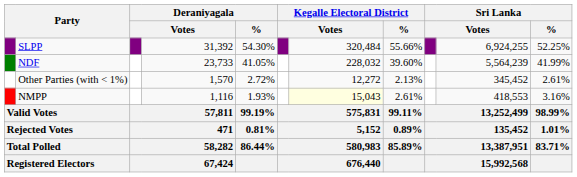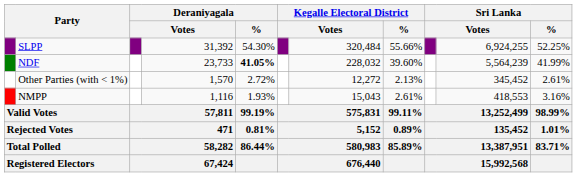(259, 63) normal -> (258, 63) bold
(366, 96) lightyellow background -> (366, 96) no background
